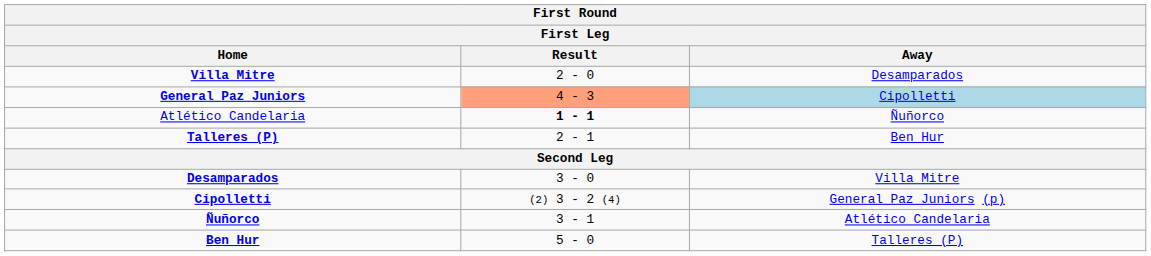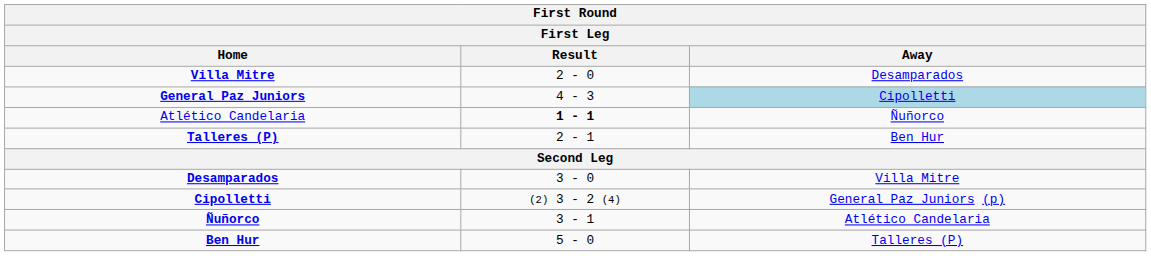(575, 97) lightsalmon background -> (575, 97) no background
